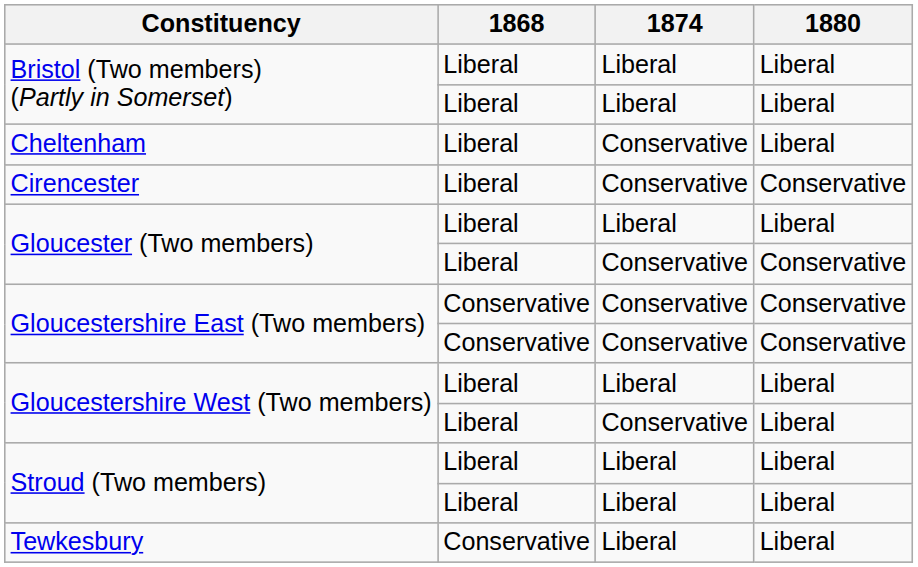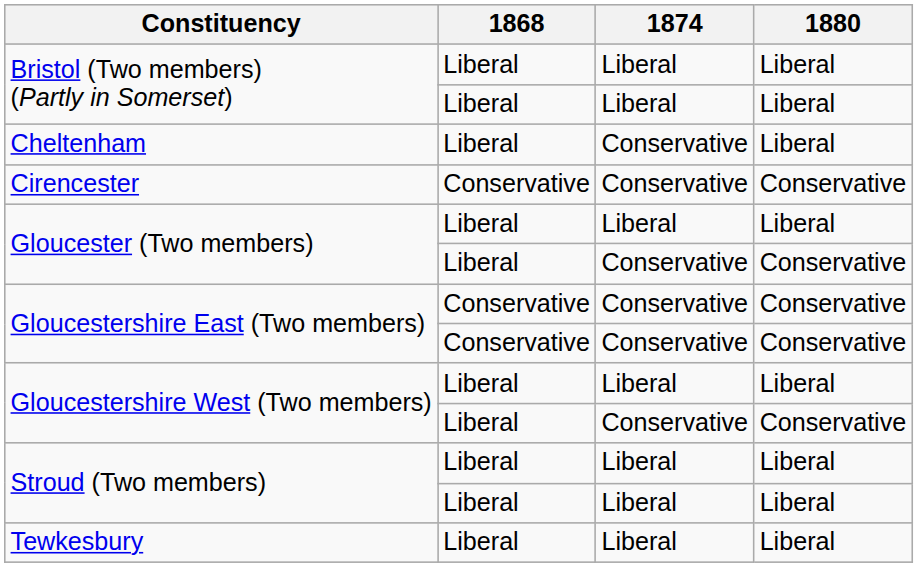(481, 183) Liberal -> (517, 183) Conservative
(797, 422) Liberal -> (833, 422) Conservative
(517, 542) Conservative -> (481, 542) Liberal
